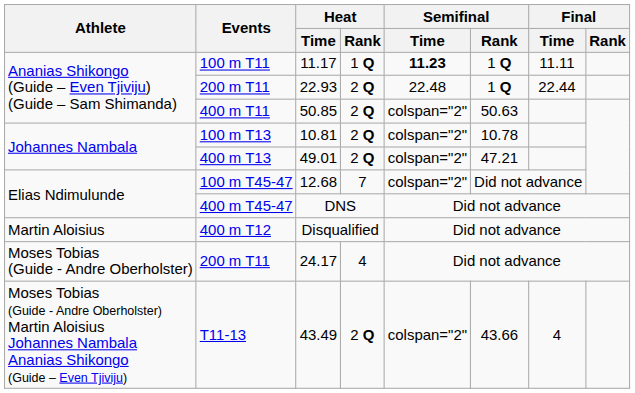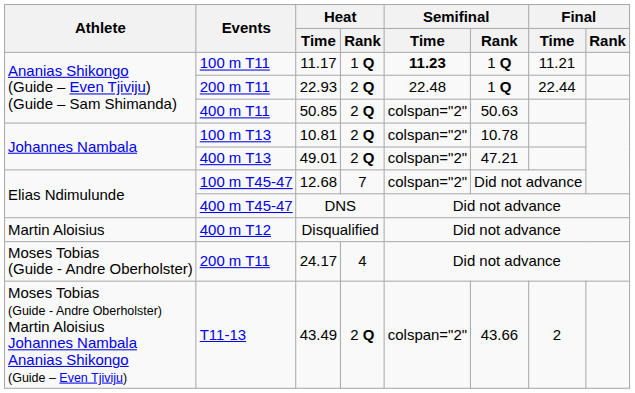(557, 64) 11.11 -> (557, 64) 11.21
(557, 335) 4 -> (557, 335) 2
